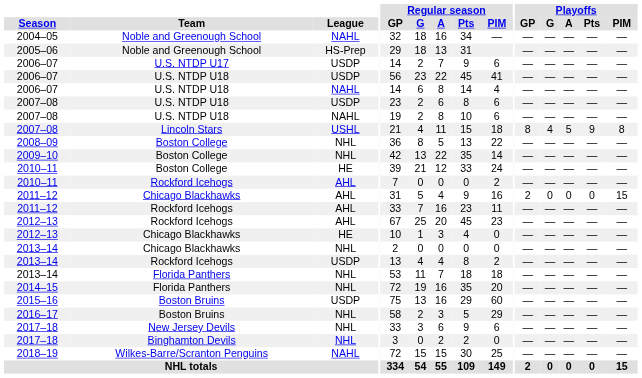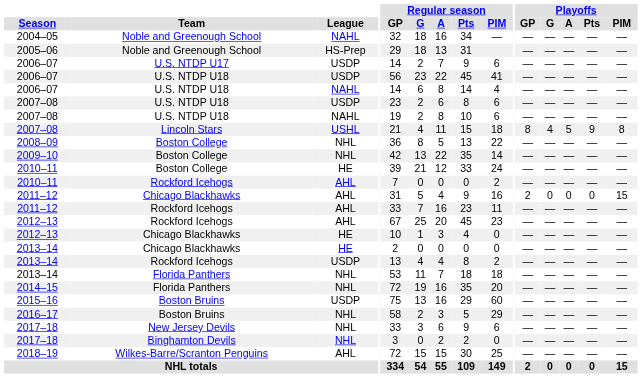(345, 248) NHL -> (345, 248) HE
(345, 353) NAHL -> (345, 353) AHL
